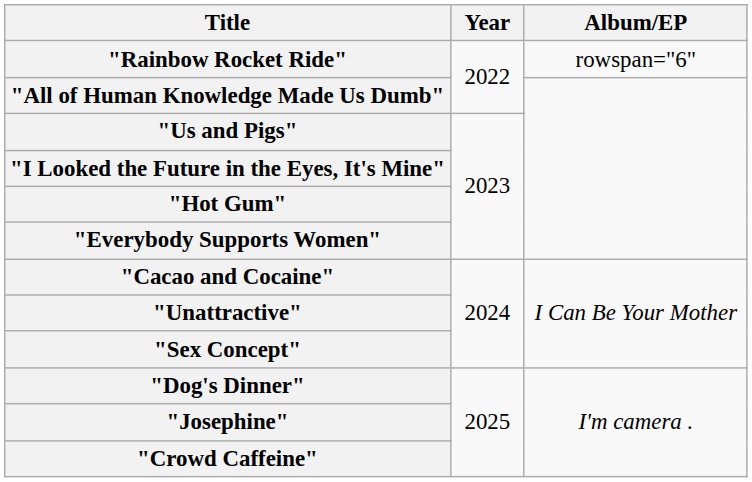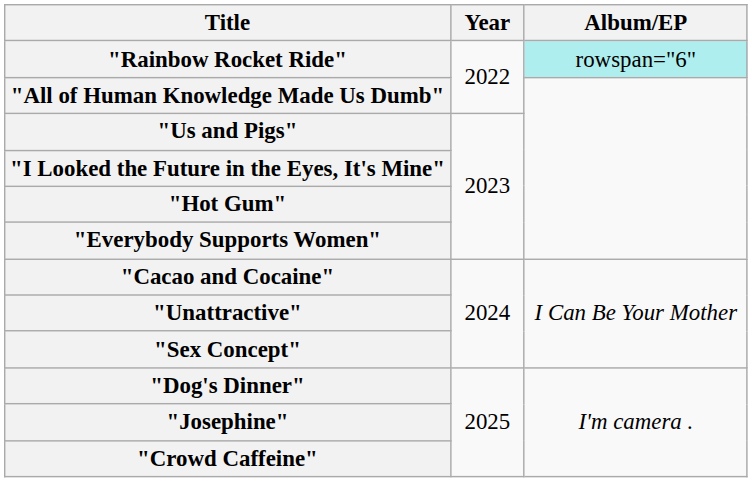(636, 58) no background -> (636, 58) paleturquoise background
